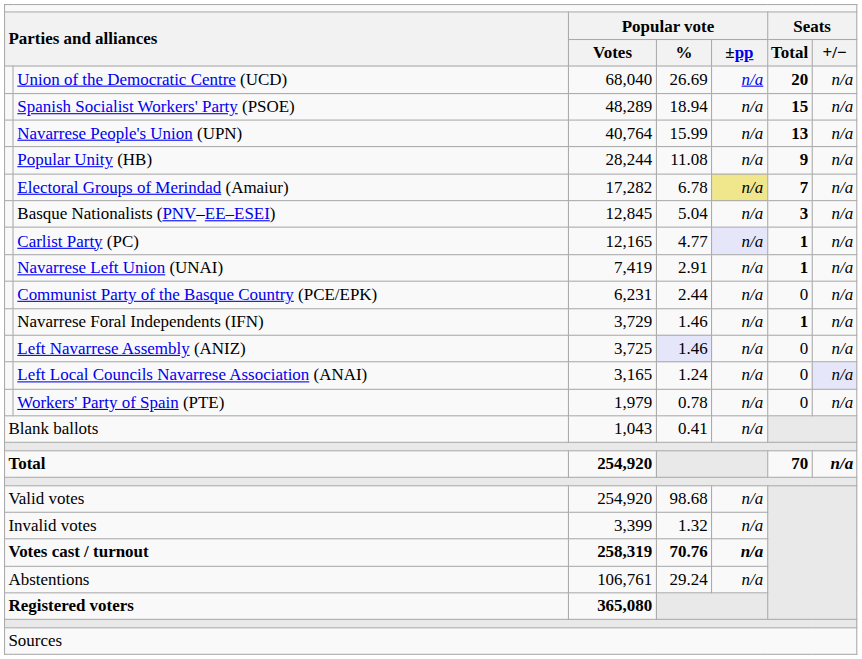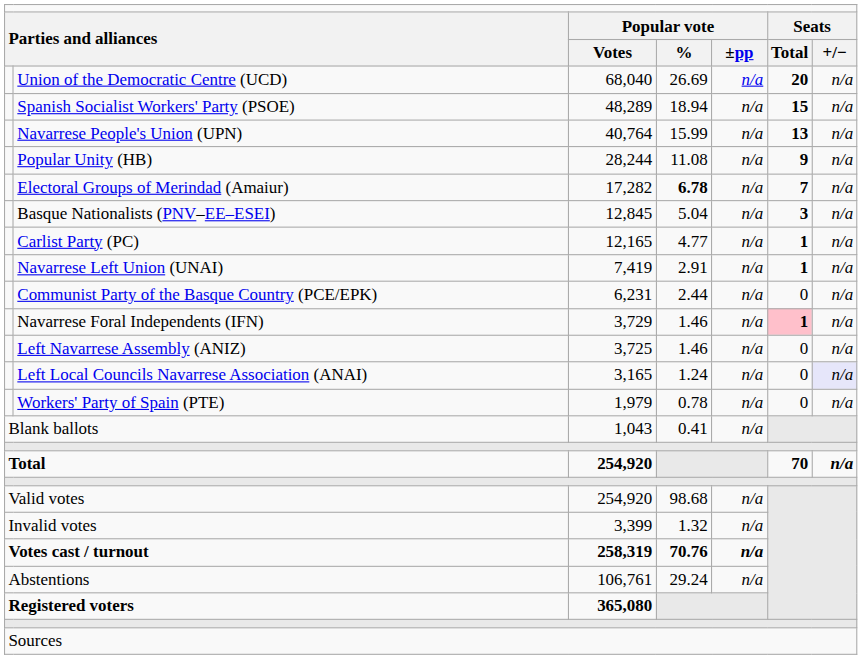(693, 187) normal -> (693, 187) bold
(752, 187) khaki background -> (752, 187) no background
(752, 240) lavender background -> (752, 240) no background
(804, 321) no background -> (804, 321) pink background
(693, 348) lavender background -> (693, 348) no background
